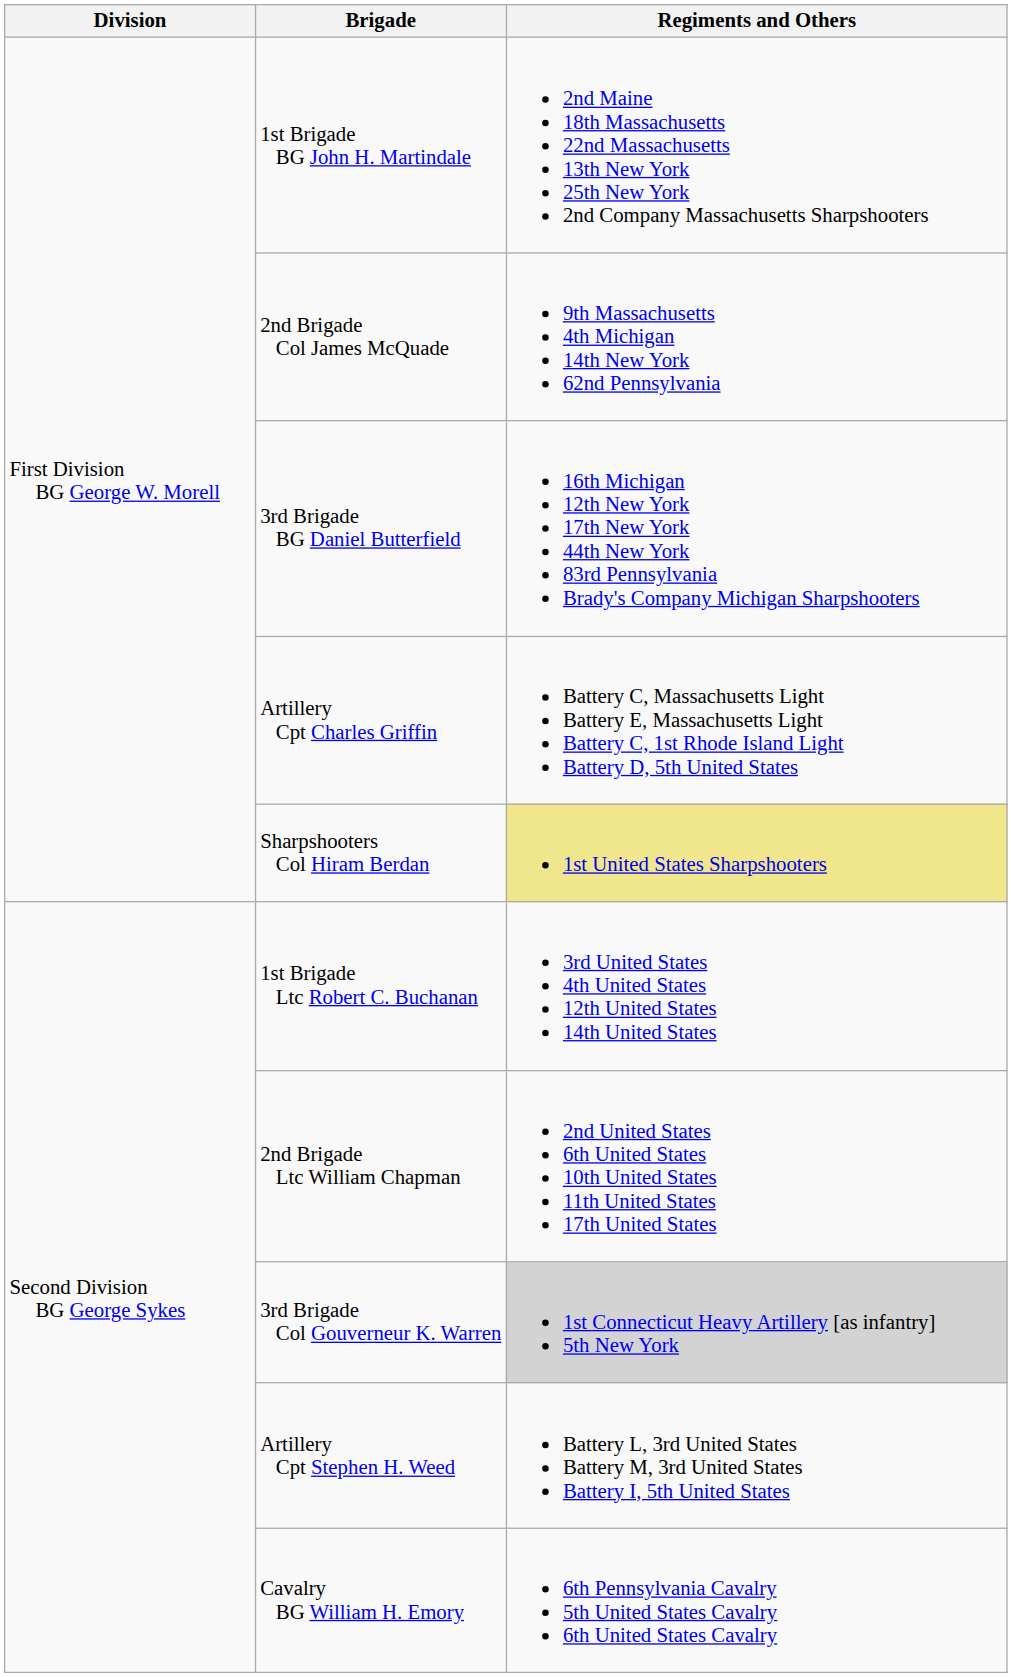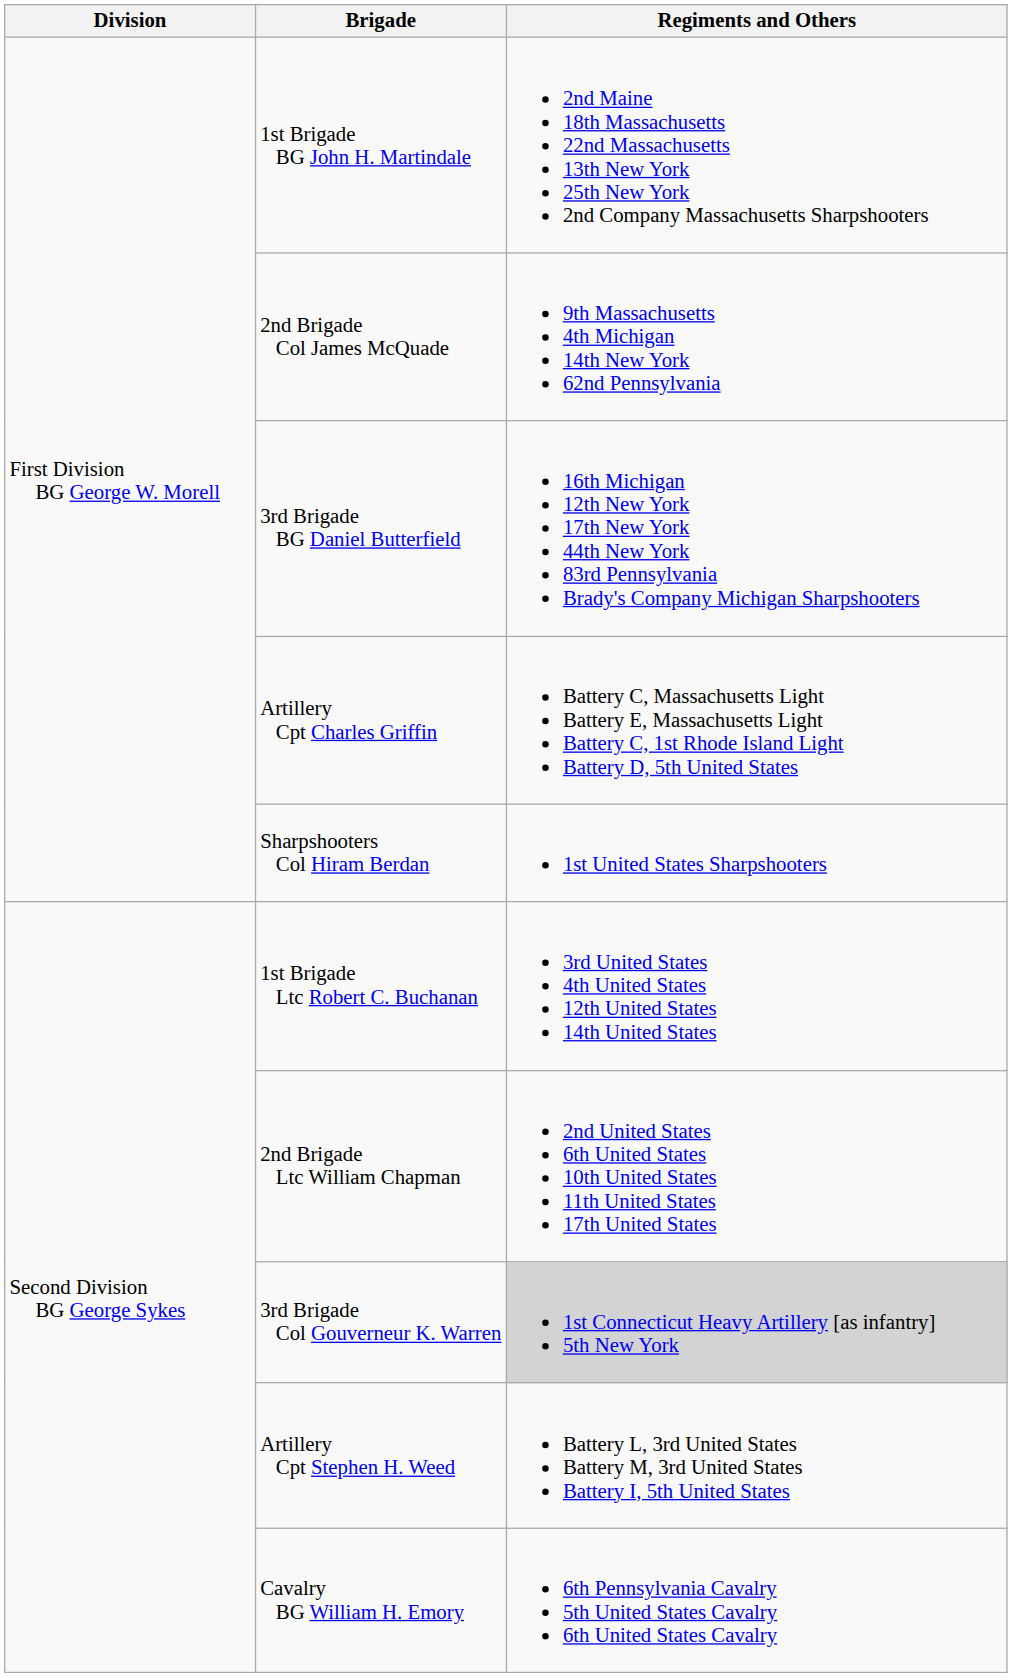(757, 865) khaki background -> (757, 865) no background
